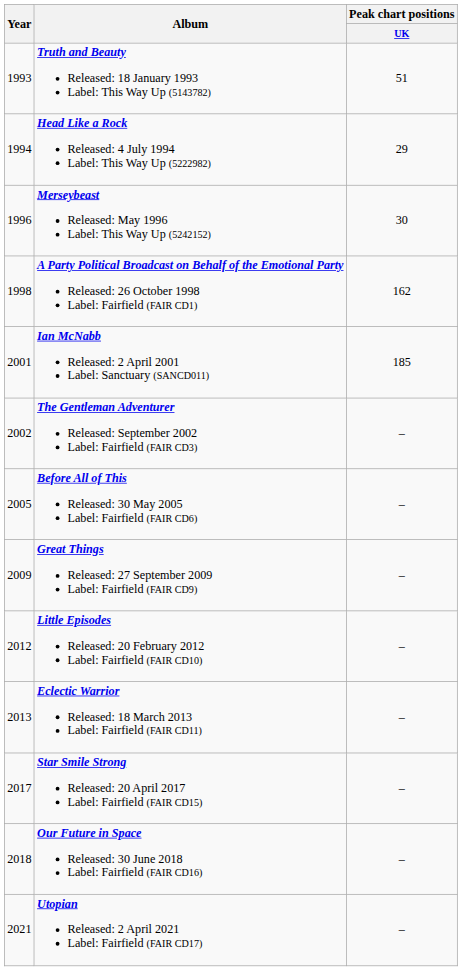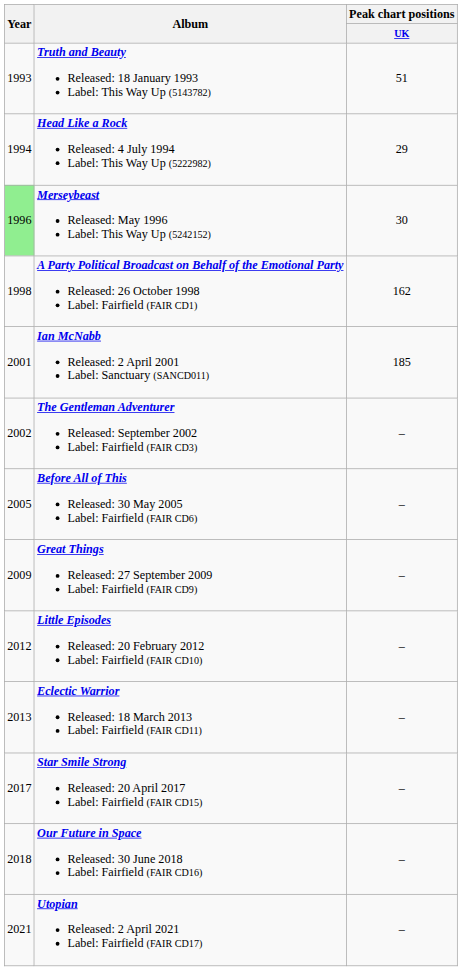(19, 220) no background -> (19, 220) lightgreen background
